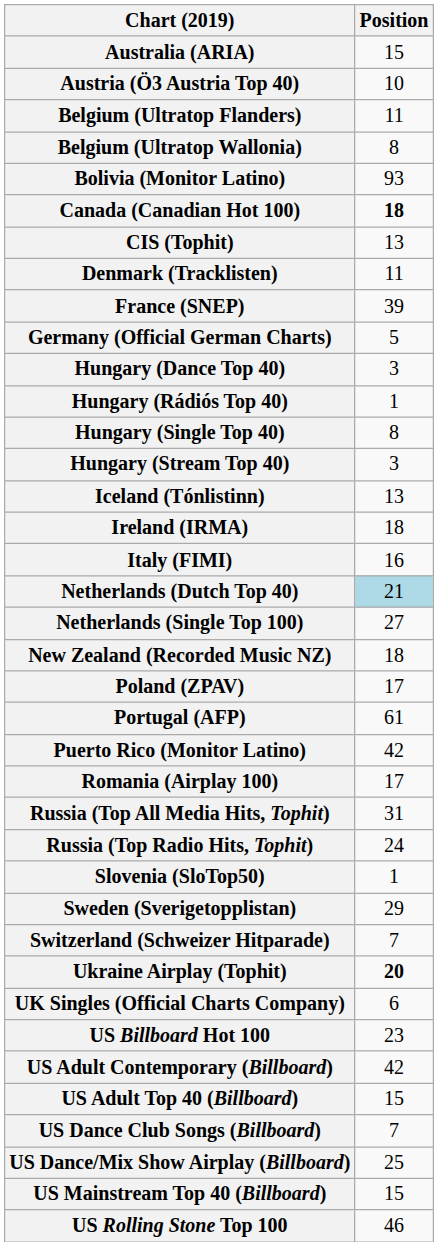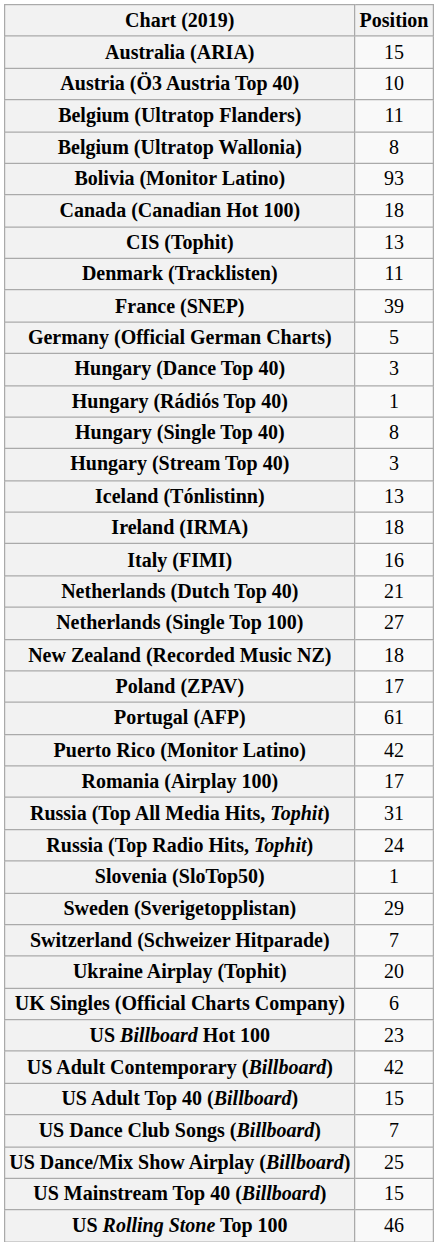(394, 210) bold -> (394, 210) normal
(394, 591) lightblue background -> (394, 591) no background
(394, 971) bold -> (394, 971) normal
